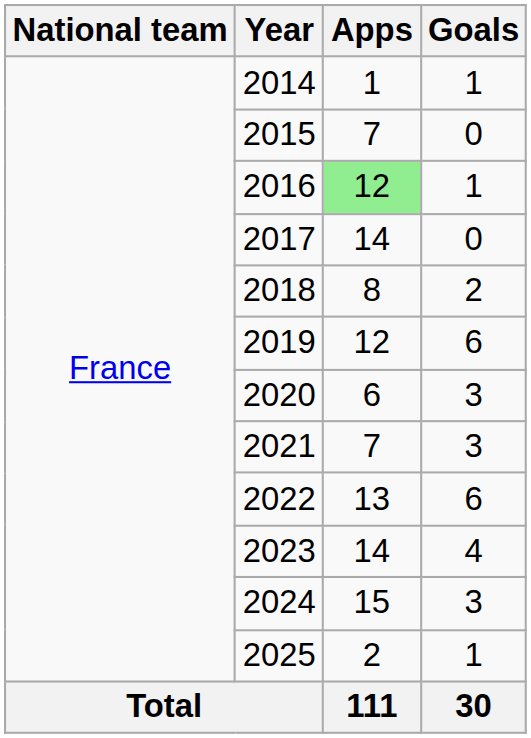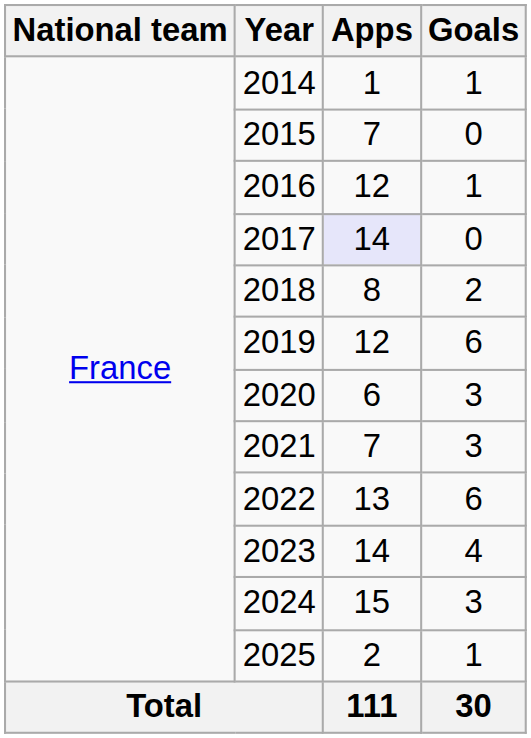(372, 186) lightgreen background -> (372, 186) no background
(372, 238) no background -> (372, 238) lavender background
